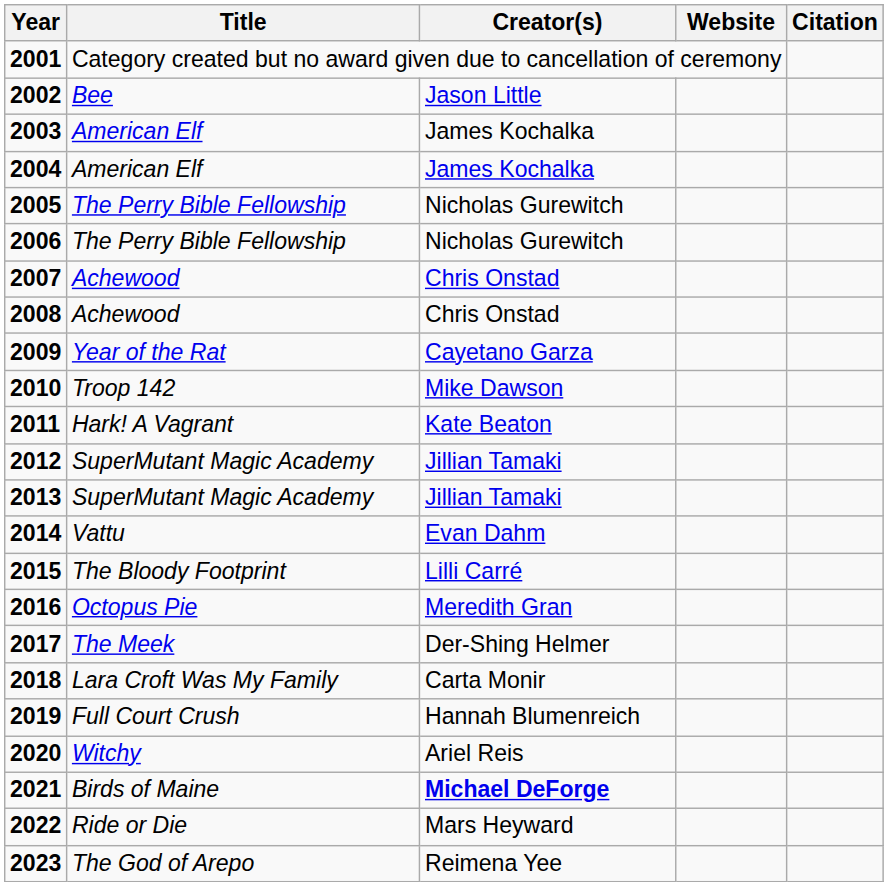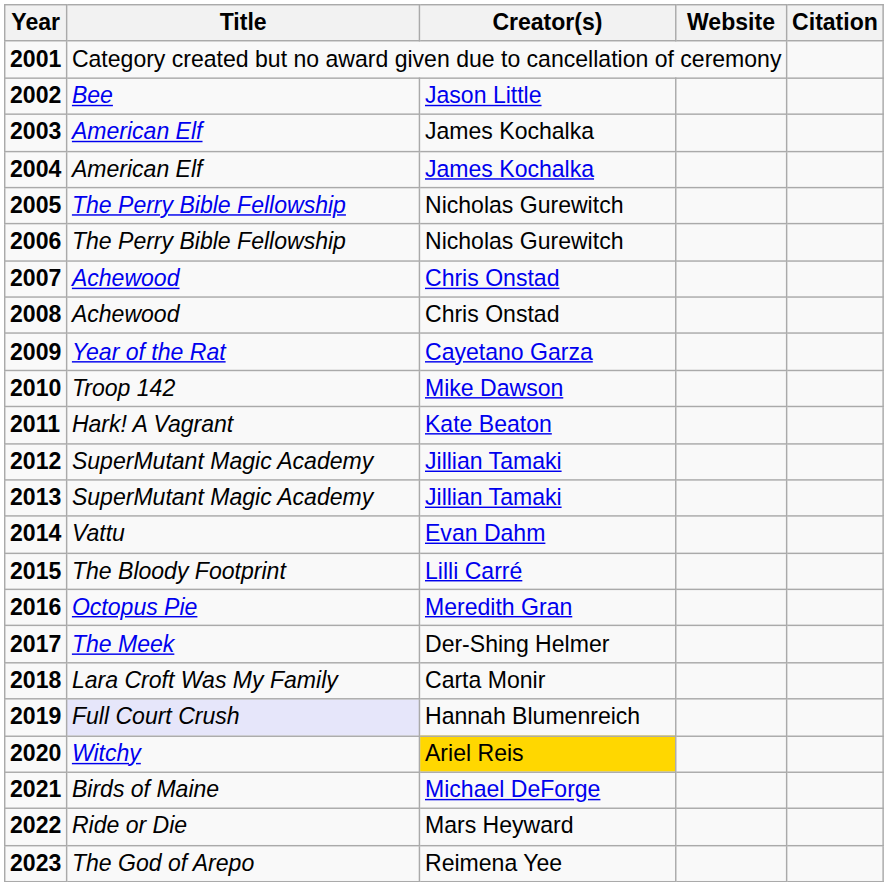(156, 717) no background -> (156, 717) lavender background
(474, 753) no background -> (474, 753) gold background
(517, 790) bold -> (513, 790) normal
